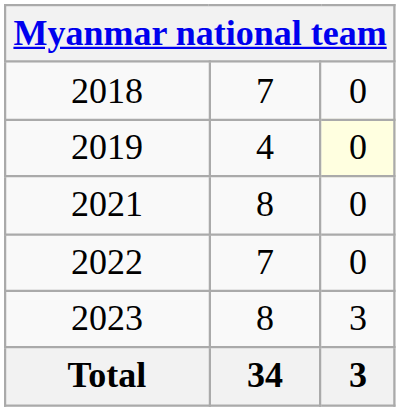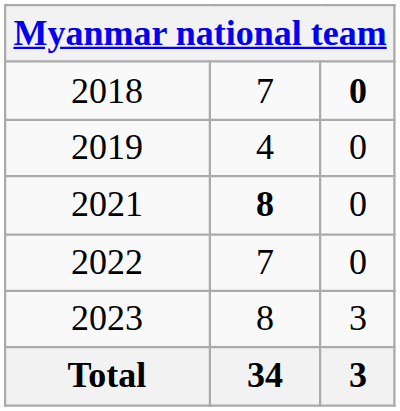(358, 90) normal -> (358, 90) bold
(358, 147) lightyellow background -> (358, 147) no background
(265, 204) normal -> (265, 204) bold
